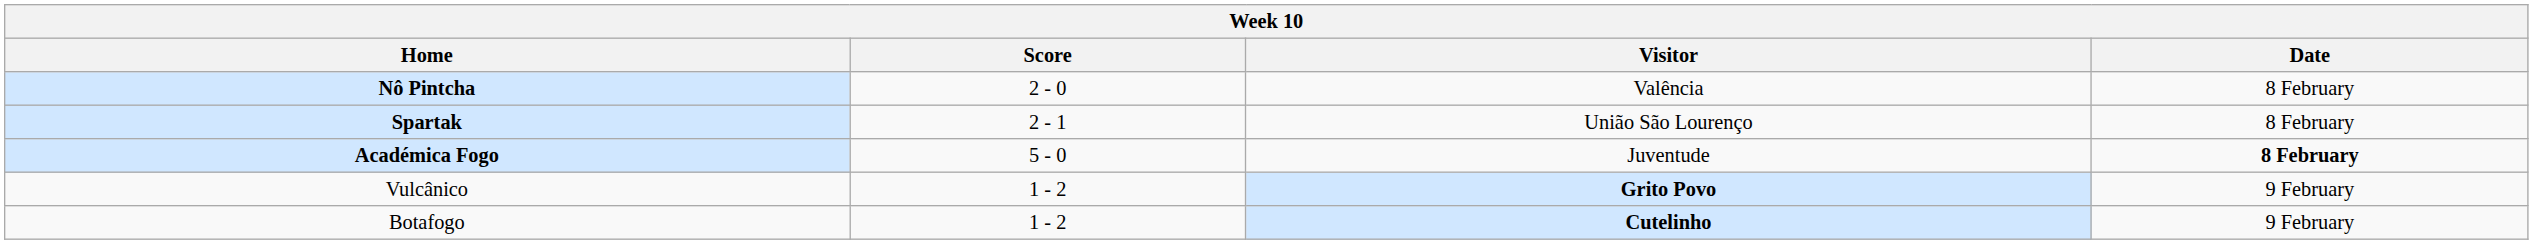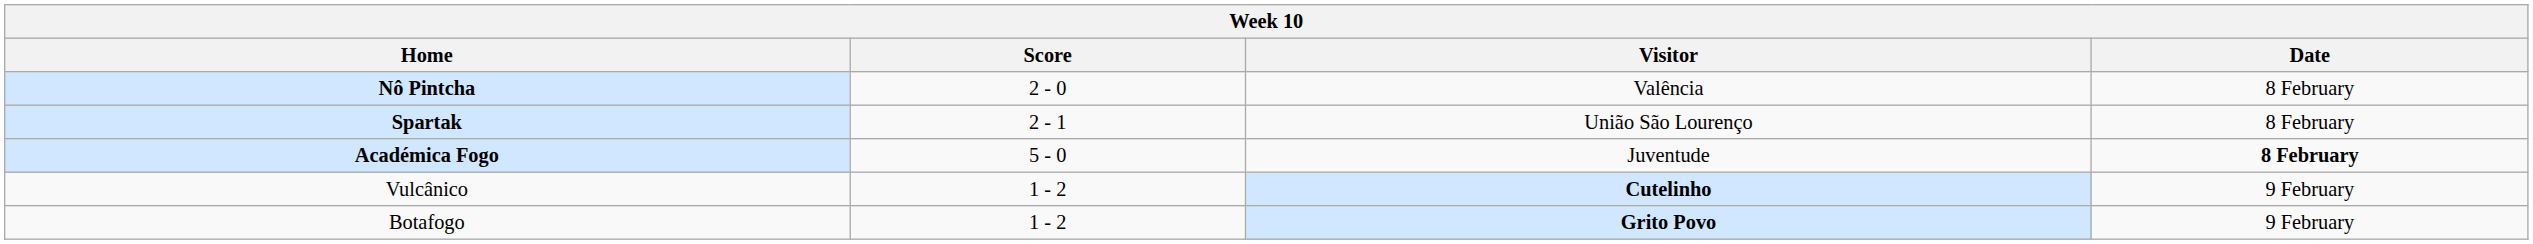(1669, 189) Grito Povo -> (1669, 189) Cutelinho
(1669, 222) Cutelinho -> (1669, 222) Grito Povo
